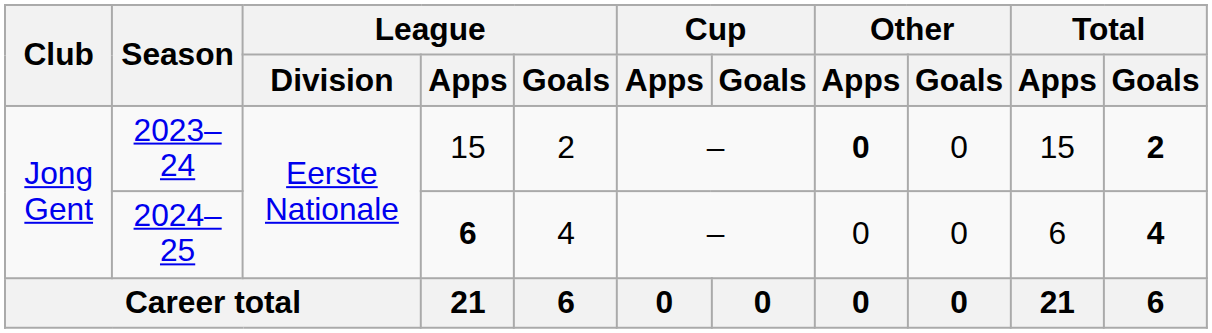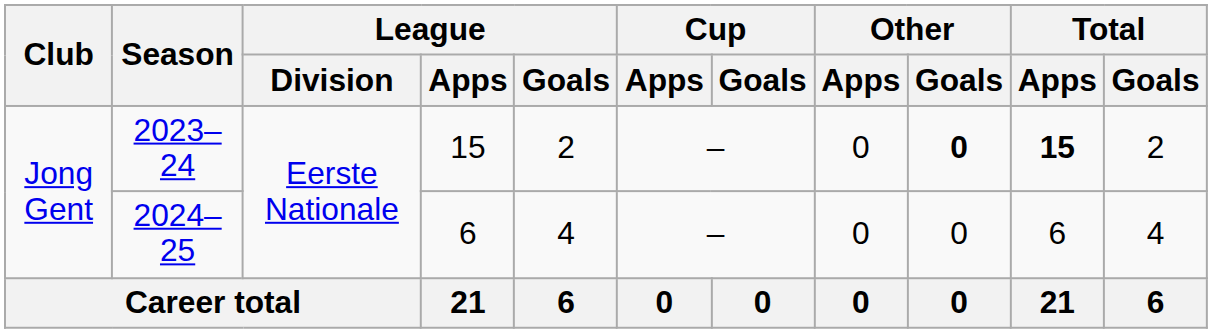(861, 147) bold -> (861, 147) normal
(959, 147) normal -> (959, 147) bold
(1057, 147) normal -> (1057, 147) bold
(1155, 147) bold -> (1155, 147) normal
(468, 233) bold -> (468, 233) normal
(1155, 233) bold -> (1155, 233) normal
